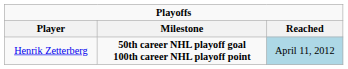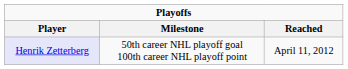(51, 50) no background -> (52, 50) lavender background
(182, 50) bold -> (182, 50) normal
(305, 50) lightblue background -> (304, 50) no background
